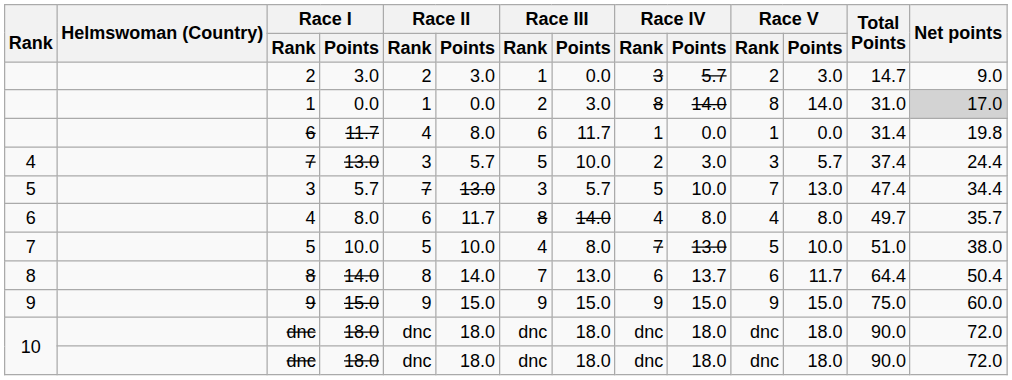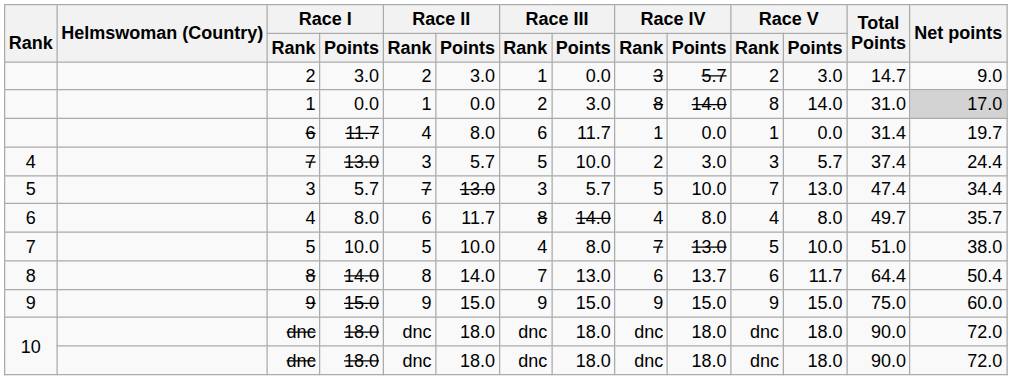(985, 133) 19.8 -> (985, 133) 19.7
